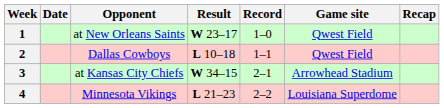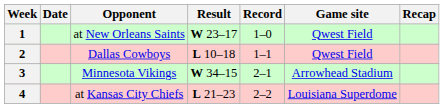(129, 73) at Kansas City Chiefs -> (129, 73) Minnesota Vikings
(129, 93) Minnesota Vikings -> (129, 93) at Kansas City Chiefs
